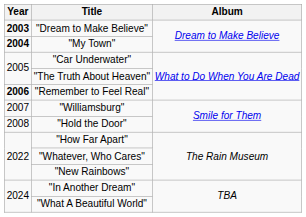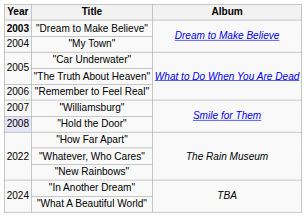(18, 44) bold -> (18, 44) normal
(18, 92) bold -> (18, 92) normal
(18, 124) no background -> (18, 124) lavender background
